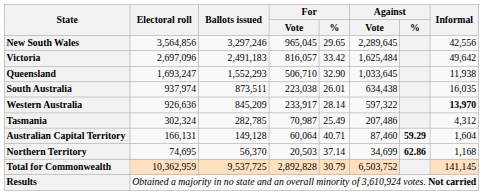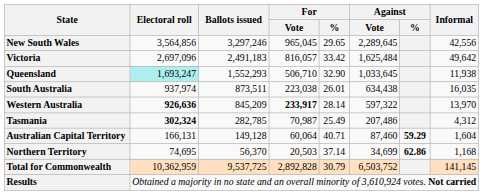(177, 74) no background -> (177, 74) paleturquoise background
(180, 105) normal -> (180, 105) bold
(301, 105) normal -> (301, 105) bold
(463, 105) bold -> (463, 105) normal
(180, 120) normal -> (180, 120) bold
